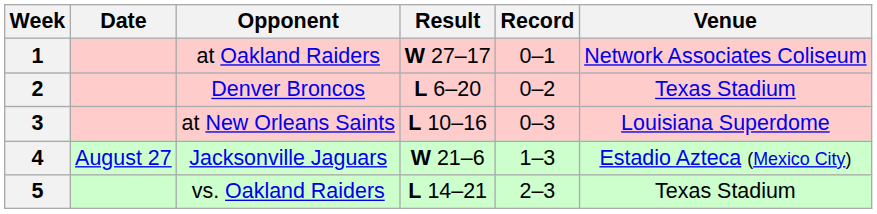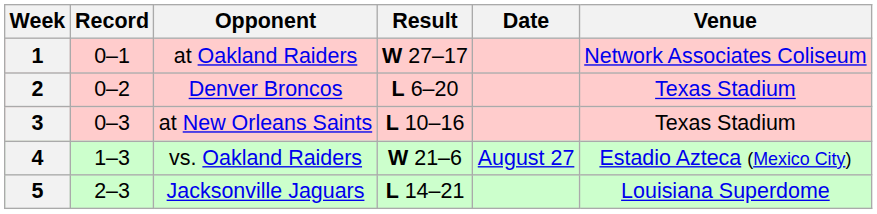columns swapped: (123, 21) <-> (537, 21)
(725, 123) Louisiana Superdome -> (725, 123) Texas Stadium
(288, 157) Jacksonville Jaguars -> (266, 157) vs. Oakland Raiders
(288, 191) vs. Oakland Raiders -> (266, 191) Jacksonville Jaguars
(725, 191) Texas Stadium -> (725, 191) Louisiana Superdome
